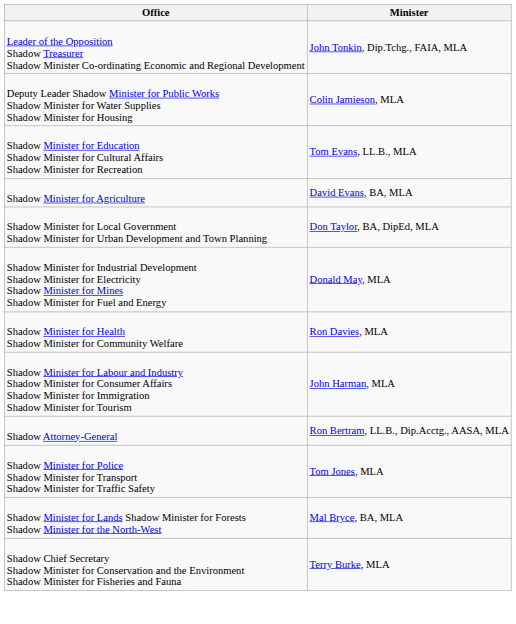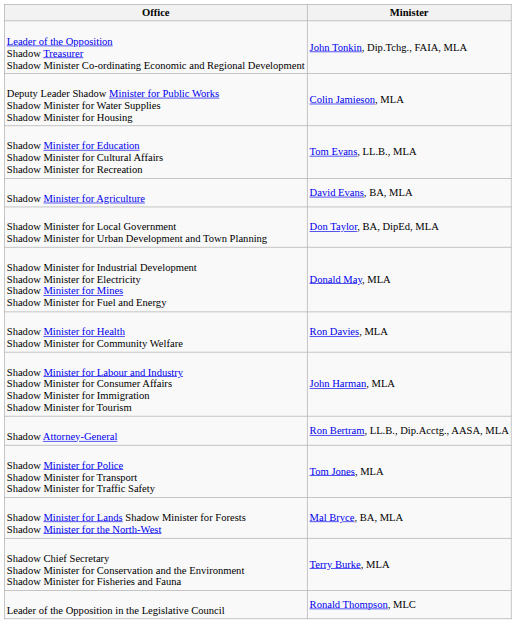+ row: (116, 610)
